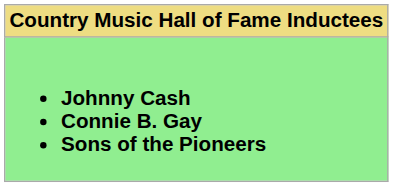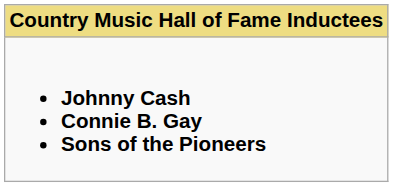(196, 121) lightgreen background -> (196, 121) no background
